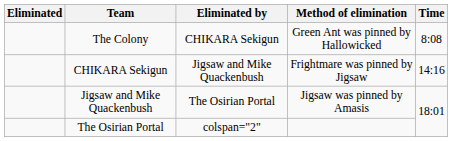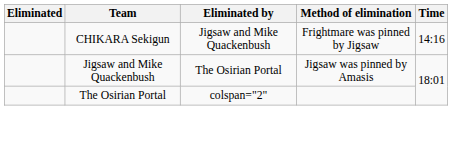- row: (121, 38)
